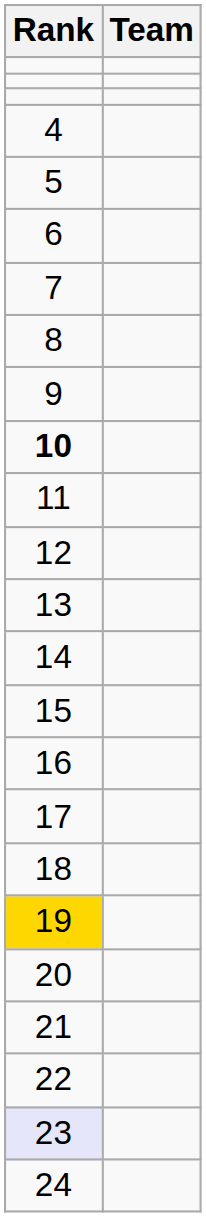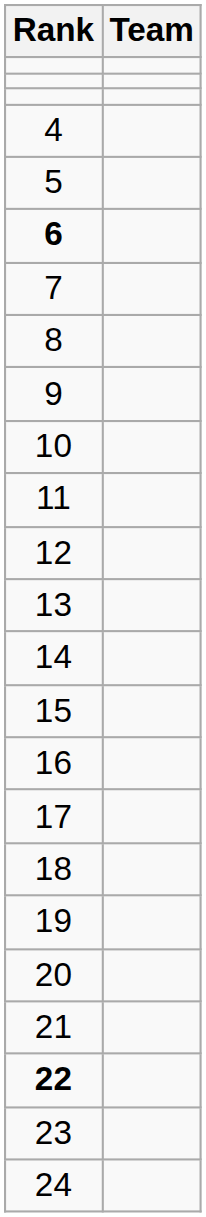(53, 235) normal -> (53, 235) bold
(53, 446) bold -> (53, 446) normal
(53, 921) gold background -> (53, 921) no background
(53, 1079) normal -> (53, 1079) bold
(53, 1132) lavender background -> (53, 1132) no background
